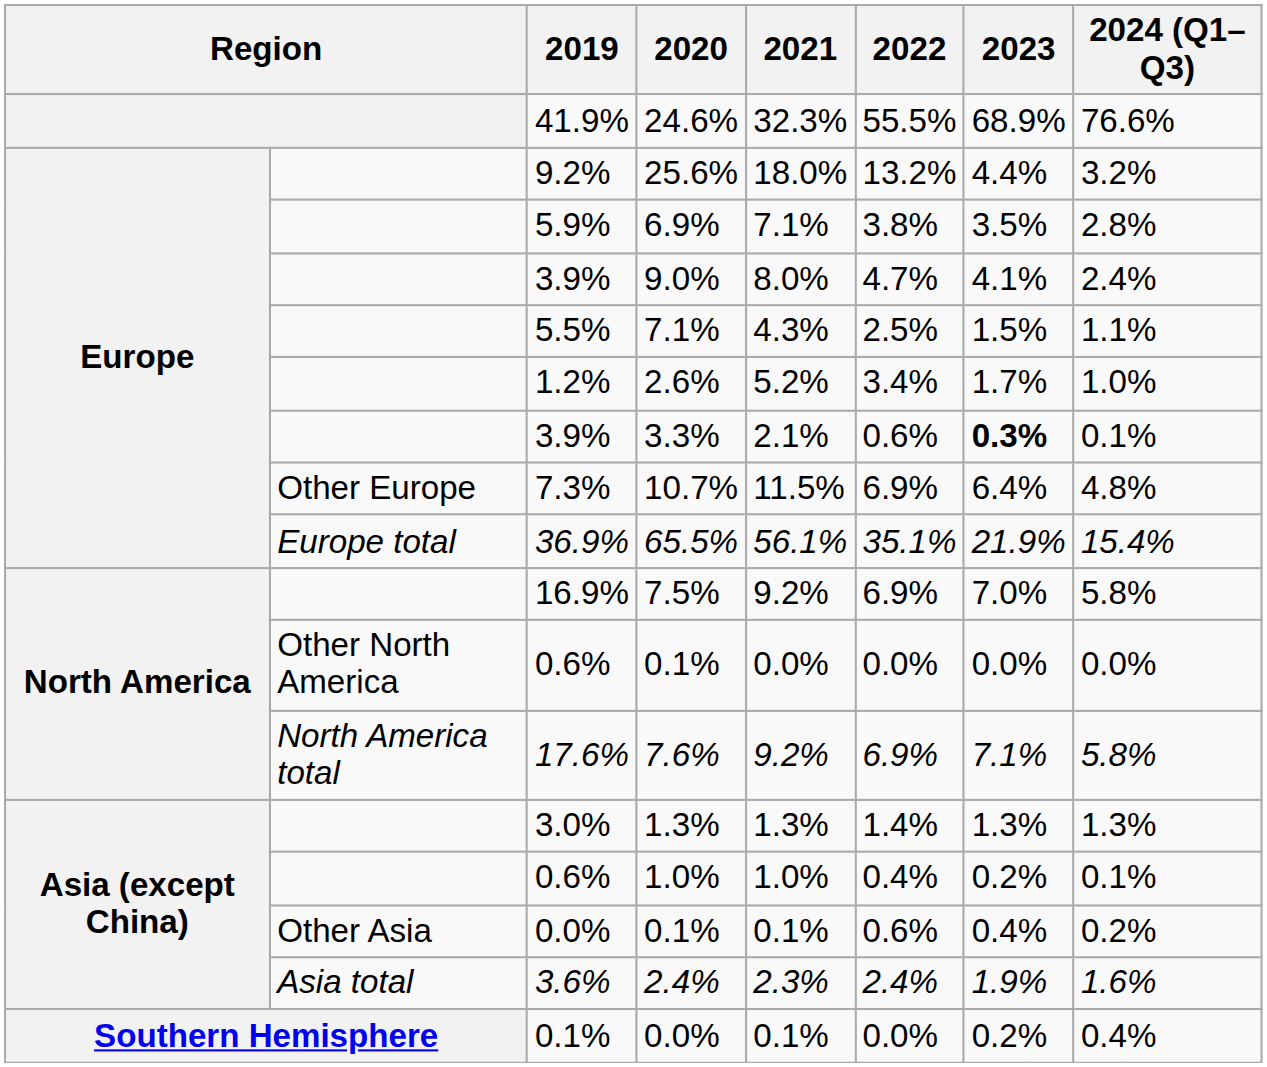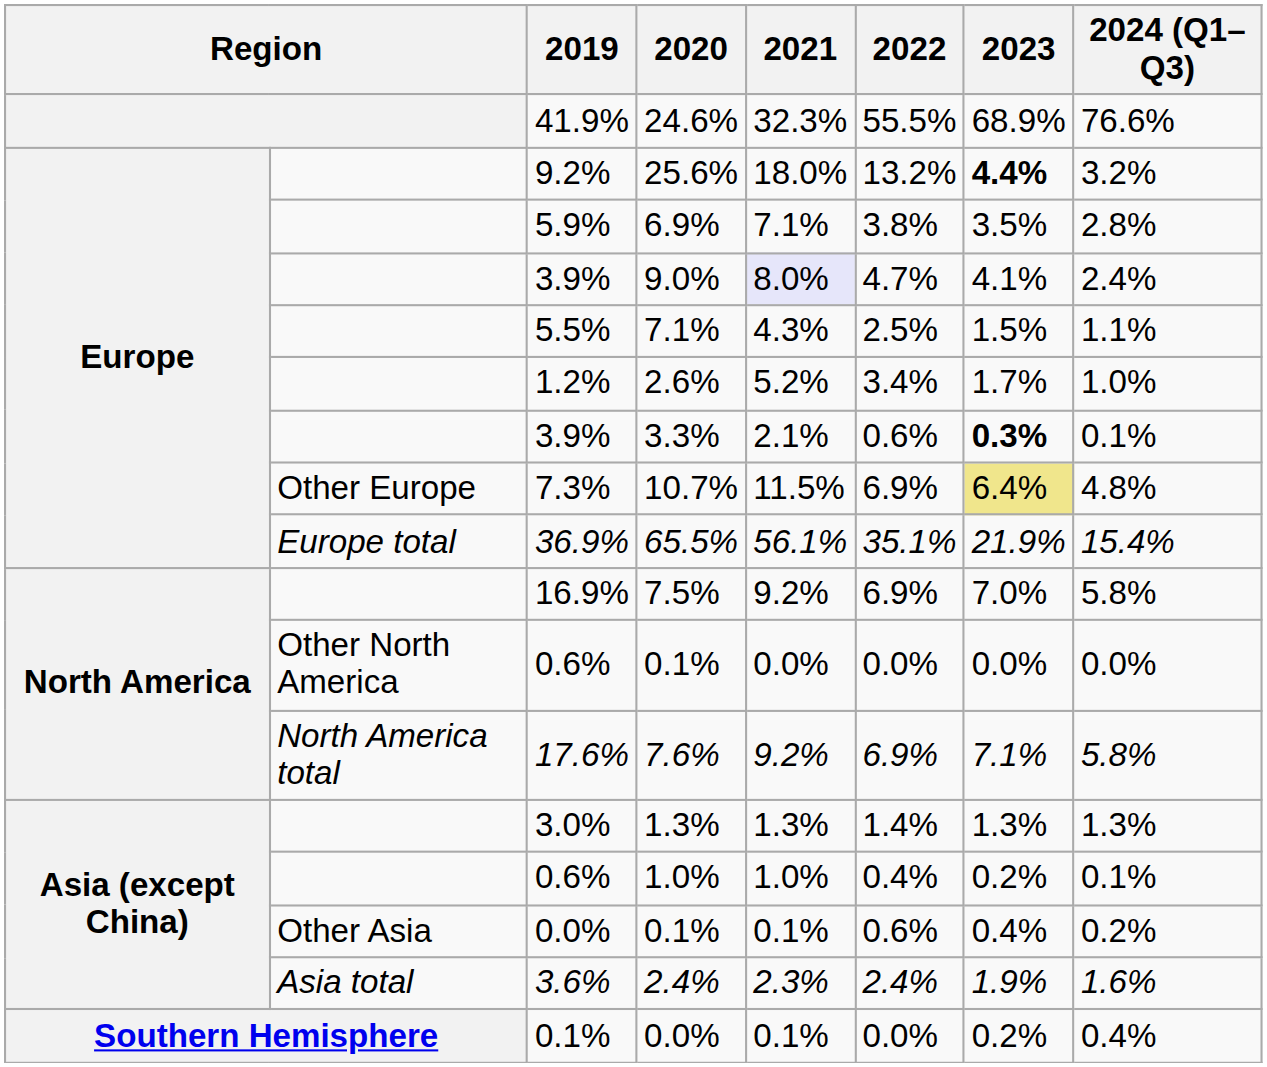(1009, 173) normal -> (1009, 173) bold
(791, 278) no background -> (791, 278) lavender background
(1009, 488) no background -> (1009, 488) khaki background
